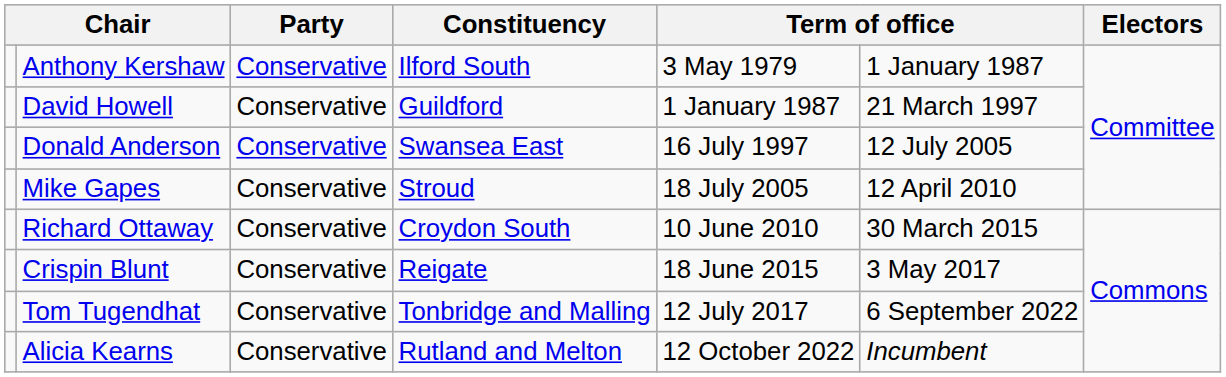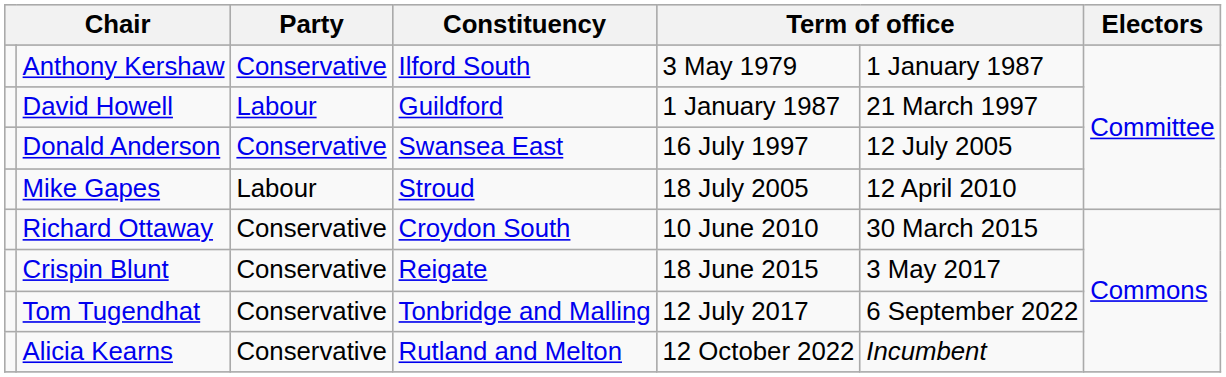(312, 106) Conservative -> (277, 106) Labour
(312, 188) Conservative -> (277, 188) Labour
